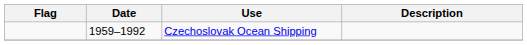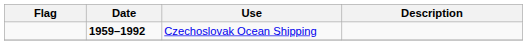(117, 31) normal -> (117, 31) bold
